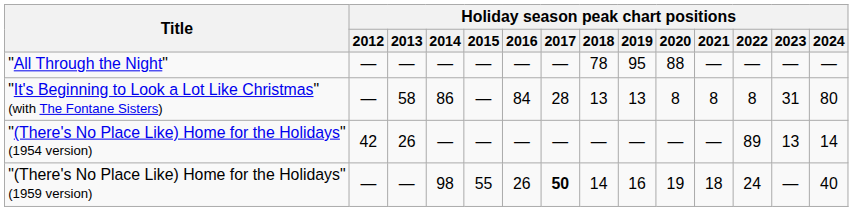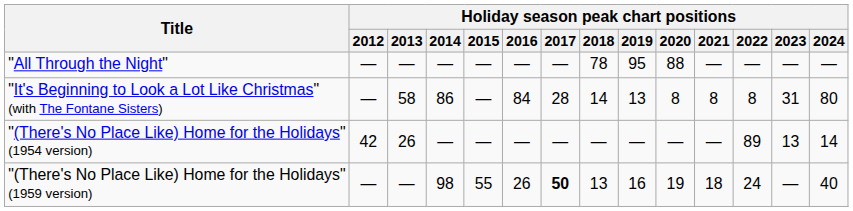(599, 98) 13 -> (599, 98) 14
(599, 184) 14 -> (599, 184) 13
